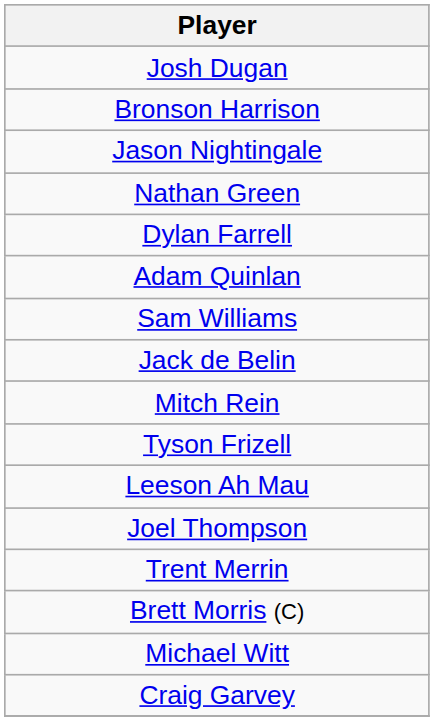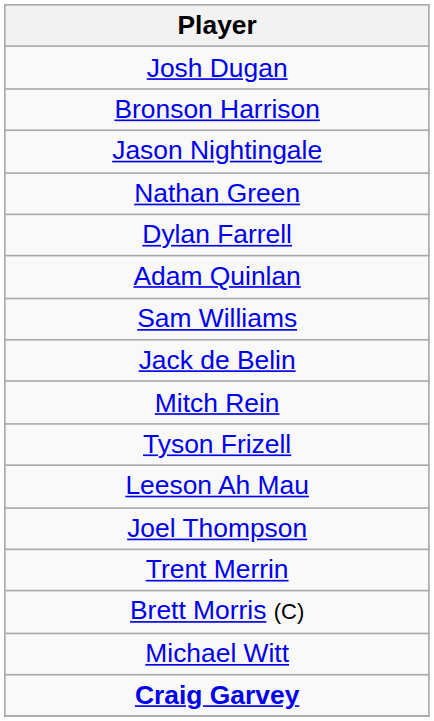(217, 695) normal -> (217, 695) bold
